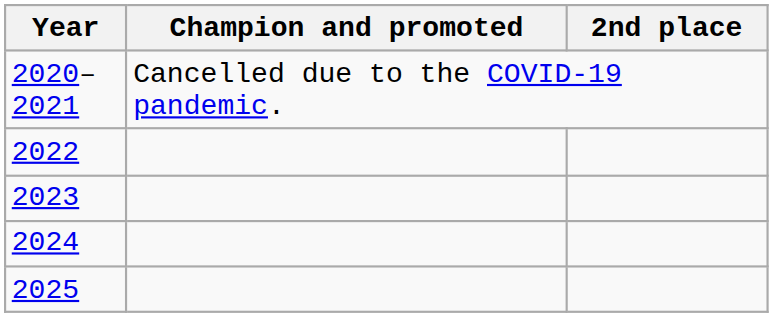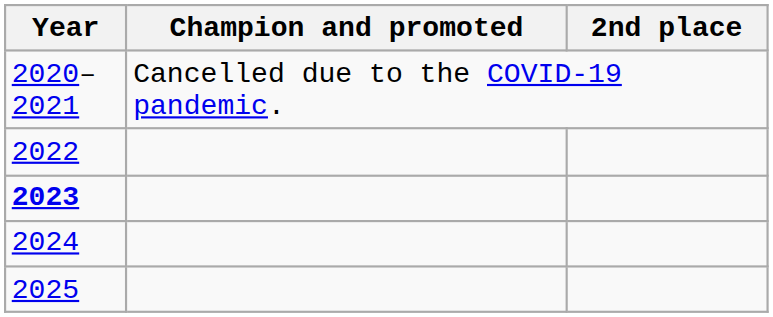(45, 198) normal -> (45, 198) bold
